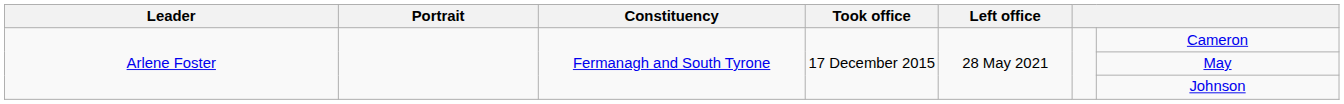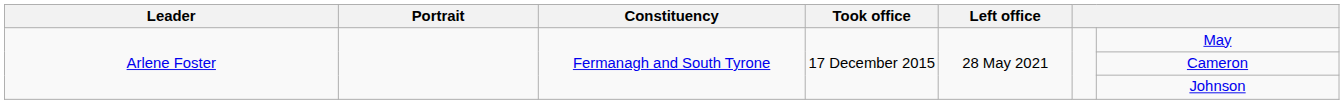(1218, 39) Cameron -> (1218, 39) May
(1218, 63) May -> (1218, 63) Cameron
